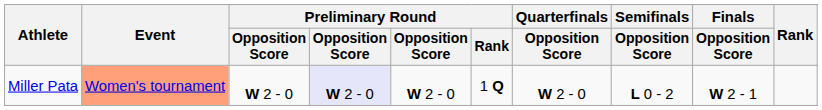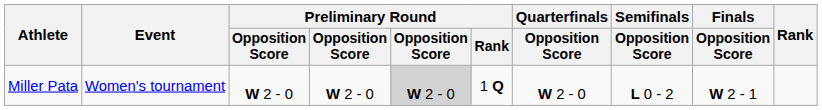(155, 86) lightsalmon background -> (155, 86) no background
(350, 94) lavender background -> (350, 94) no background
(431, 94) no background -> (431, 94) lightgrey background
